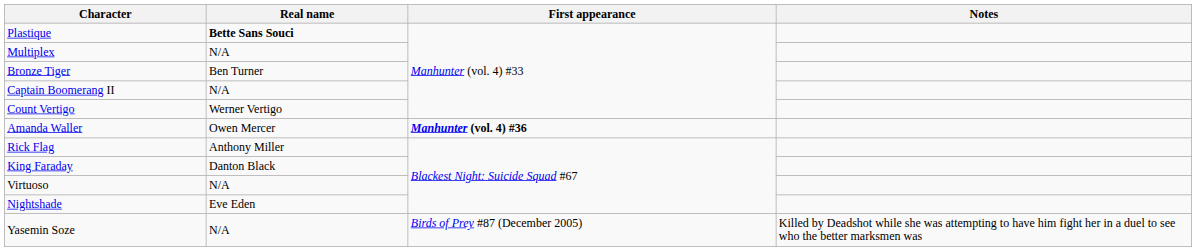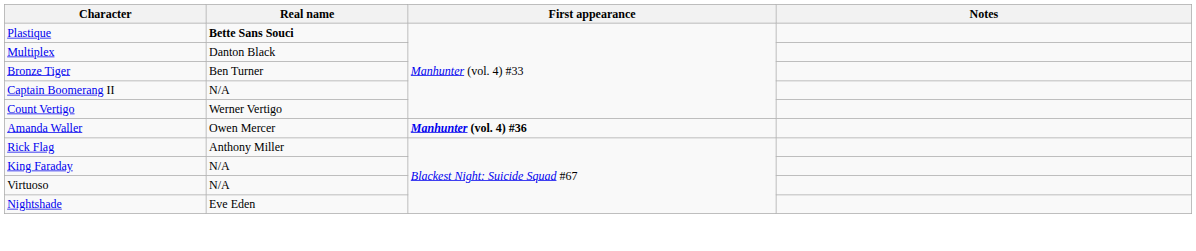(219, 52) N/A -> (242, 52) Danton Black
(242, 166) Danton Black -> (219, 166) N/A
- row: (41, 230)
